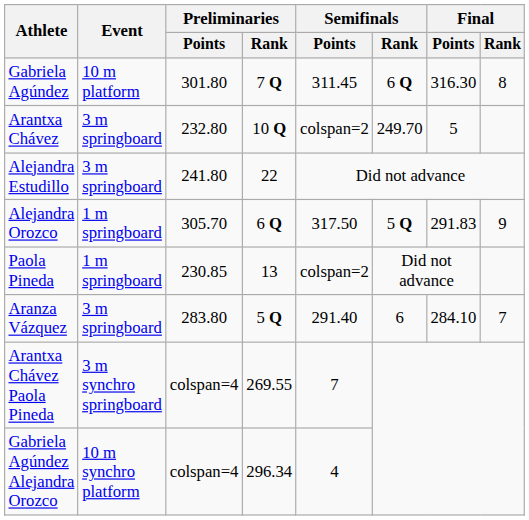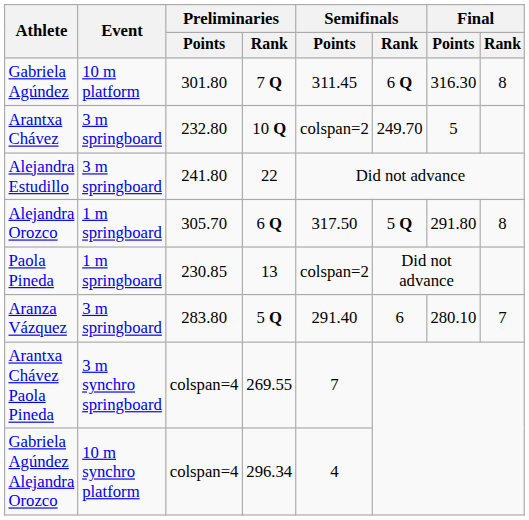(453, 223) 291.83 -> (453, 223) 291.80
(502, 223) 9 -> (502, 223) 8
(453, 318) 284.10 -> (453, 318) 280.10
